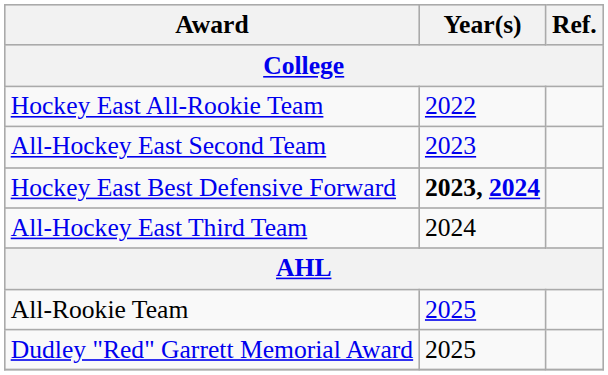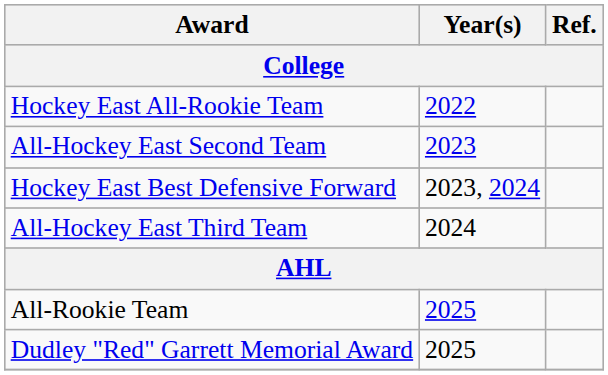(483, 187) bold -> (483, 187) normal
